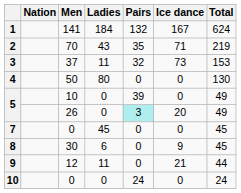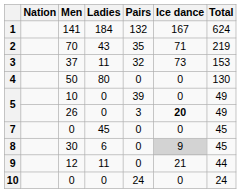(138, 113) paleturquoise background -> (138, 113) no background
(180, 113) normal -> (180, 113) bold
(180, 146) no background -> (180, 146) lightgrey background
